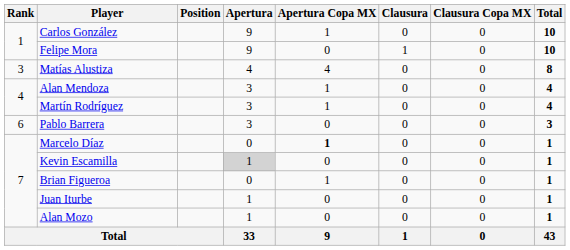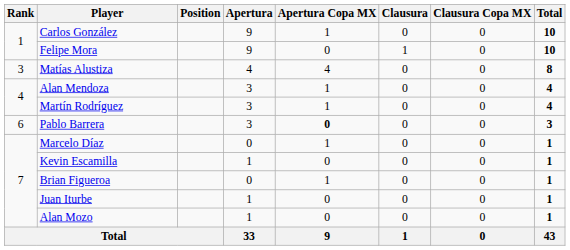(327, 124) normal -> (327, 124) bold
(327, 143) bold -> (327, 143) normal
(249, 161) lightgrey background -> (249, 161) no background
